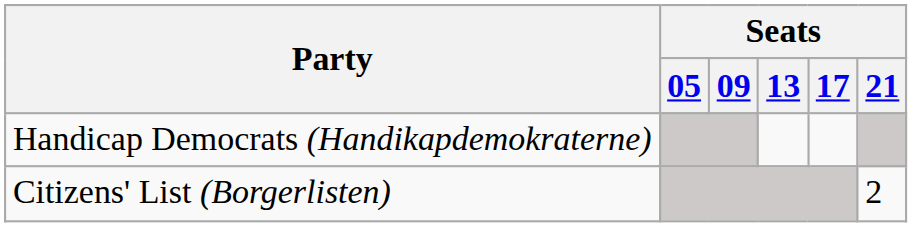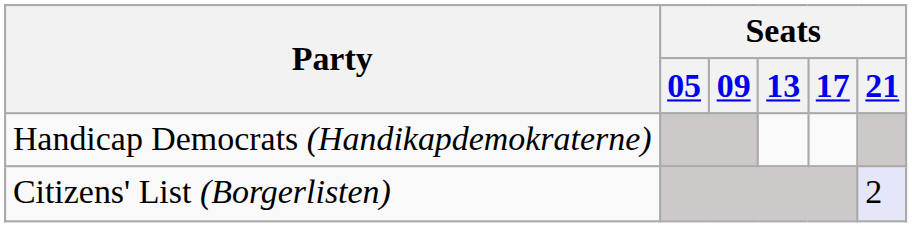(874, 192) no background -> (874, 192) lavender background
